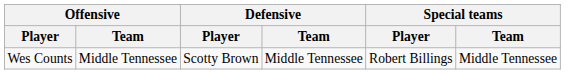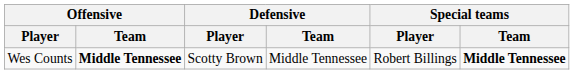(128, 58) normal -> (130, 58) bold
(508, 58) normal -> (514, 58) bold
